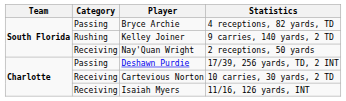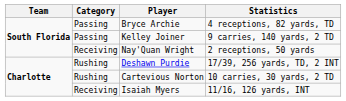(91, 37) Rushing -> (91, 37) Passing
(91, 63) Passing -> (91, 63) Rushing
(96, 77) Receiving -> (91, 77) Rushing
